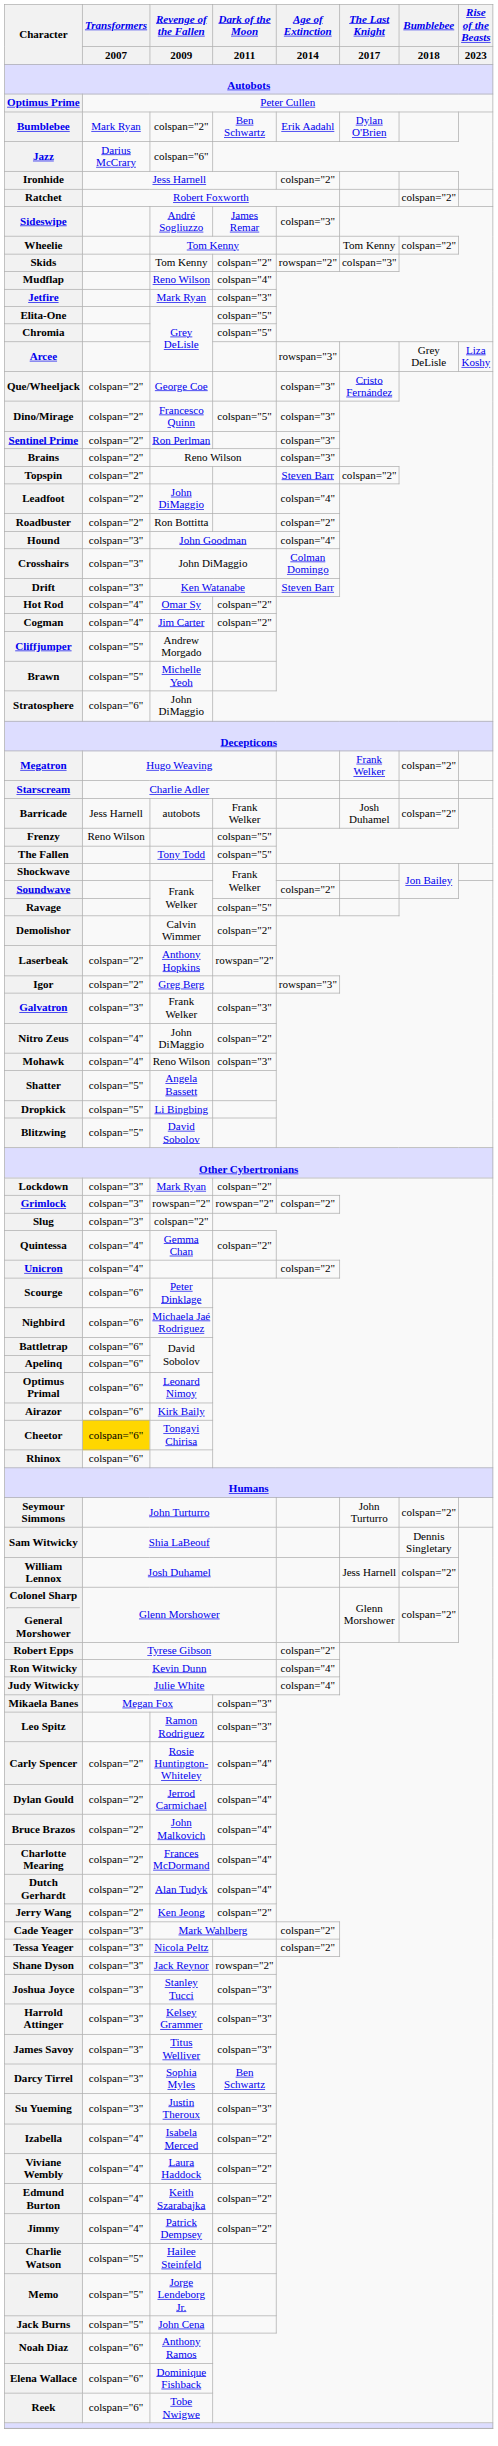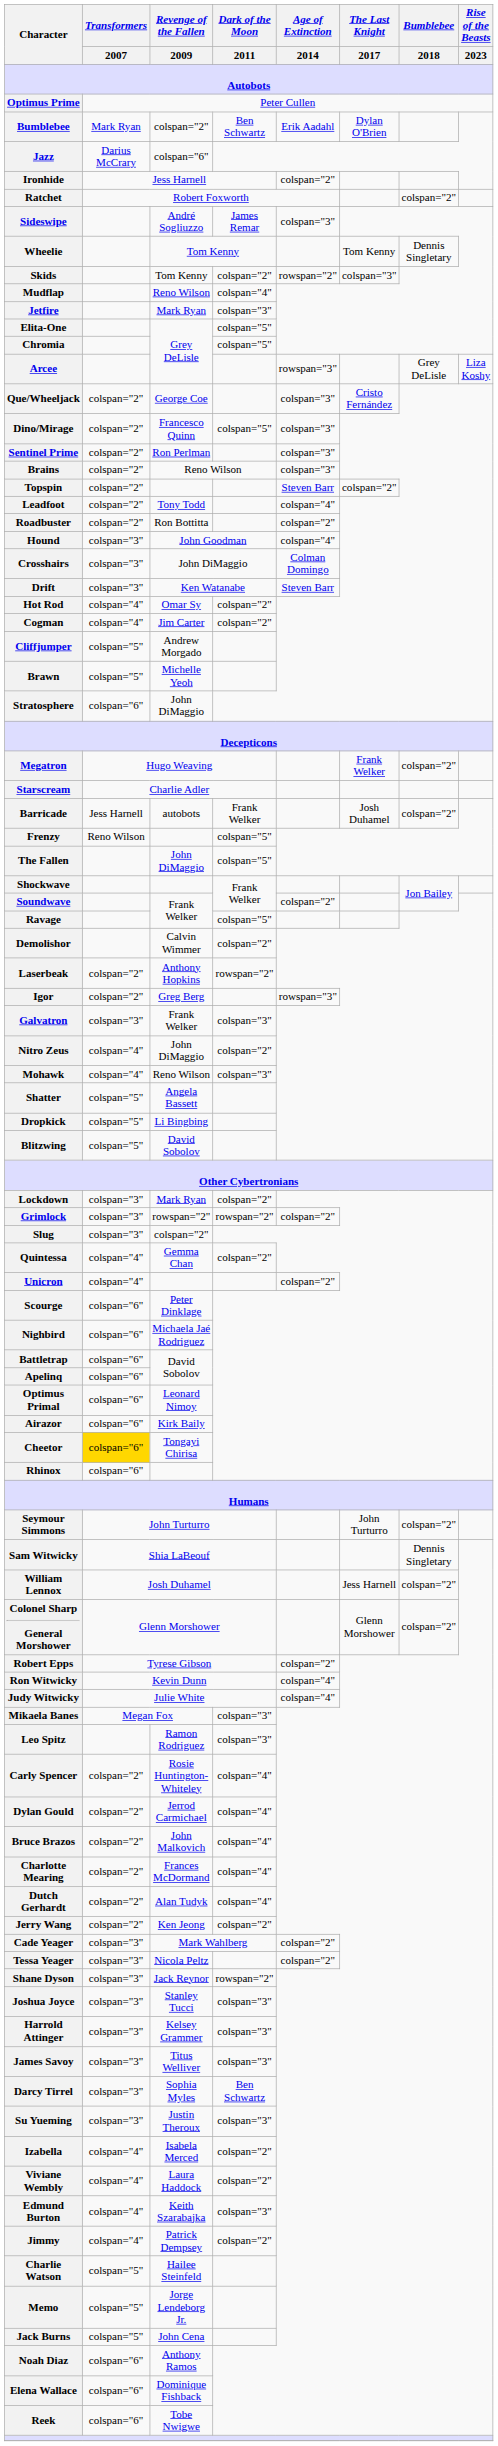(429, 245) colspan="2" -> (429, 251) Dennis Singletary
(181, 498) John DiMaggio -> (181, 505) Tony Todd
(181, 854) Tony Todd -> (181, 860) John DiMaggio
(245, 2198) colspan="2" -> (245, 2211) colspan="3"
